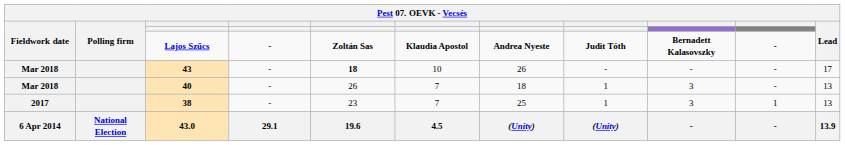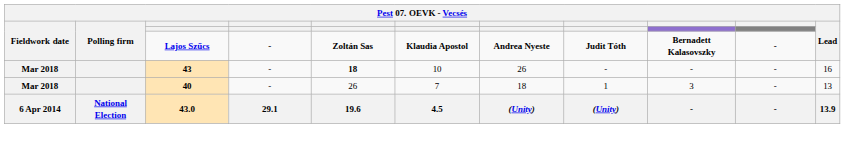(828, 69) 17 -> (828, 69) 16
- row: (187, 103)
